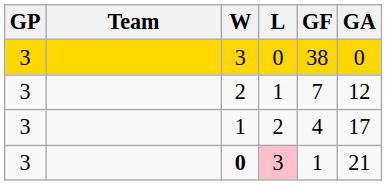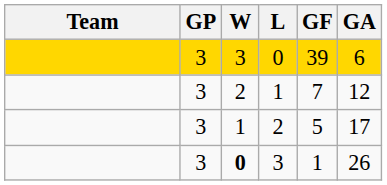columns swapped: (133, 22) <-> (25, 22)
(317, 57) 38 -> (317, 57) 39
(359, 57) 0 -> (359, 57) 6
(317, 127) 4 -> (317, 127) 5
(278, 162) pink background -> (278, 162) no background
(359, 162) 21 -> (359, 162) 26
